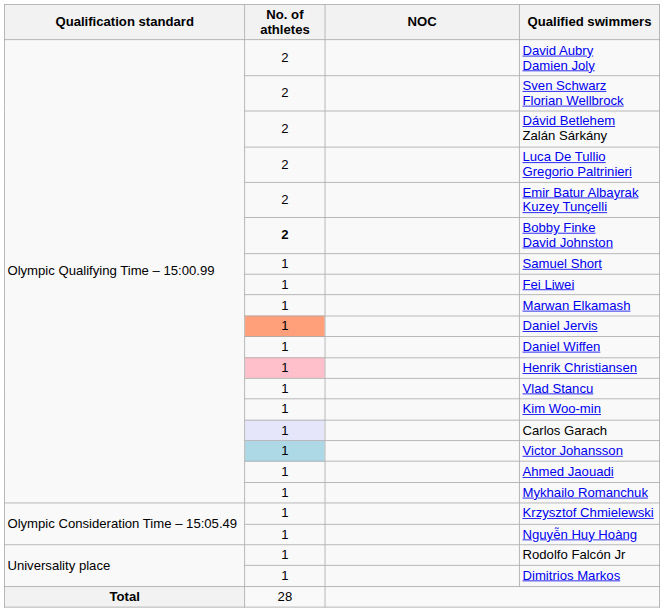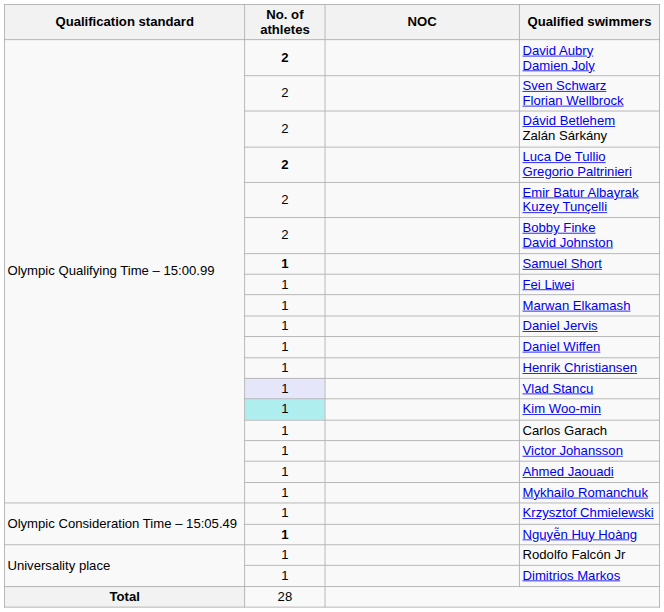(285, 57) normal -> (285, 57) bold
(285, 164) normal -> (285, 164) bold
(285, 235) bold -> (285, 235) normal
(285, 263) normal -> (285, 263) bold
(285, 326) lightsalmon background -> (285, 326) no background
(285, 367) pink background -> (285, 367) no background
(285, 388) no background -> (285, 388) lavender background
(285, 409) no background -> (285, 409) paleturquoise background
(285, 430) lavender background -> (285, 430) no background
(285, 451) lightblue background -> (285, 451) no background
(285, 534) normal -> (285, 534) bold
